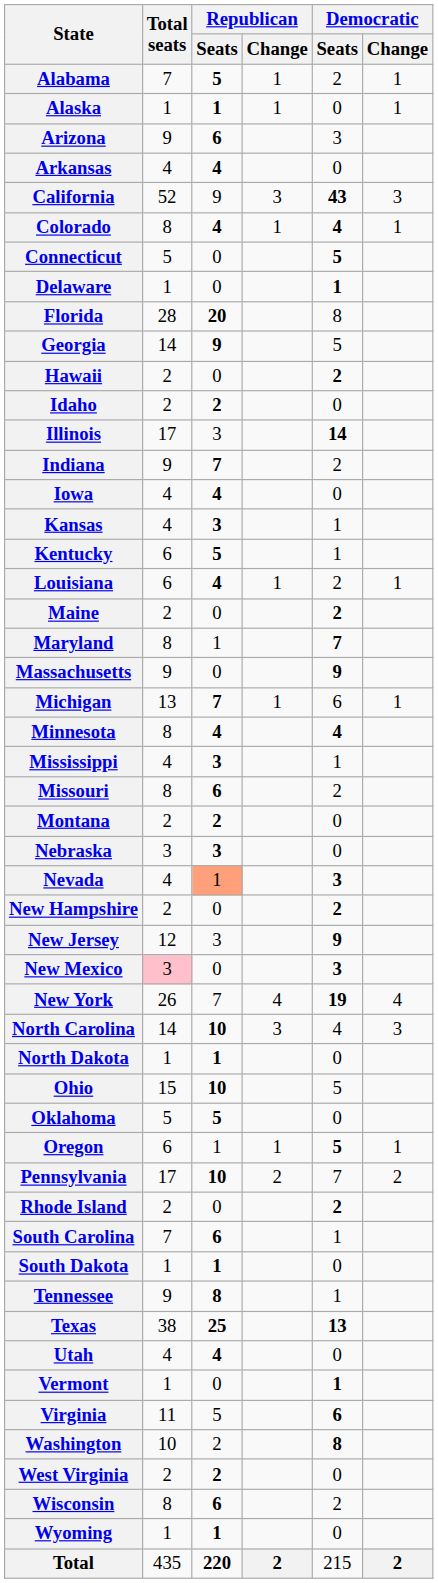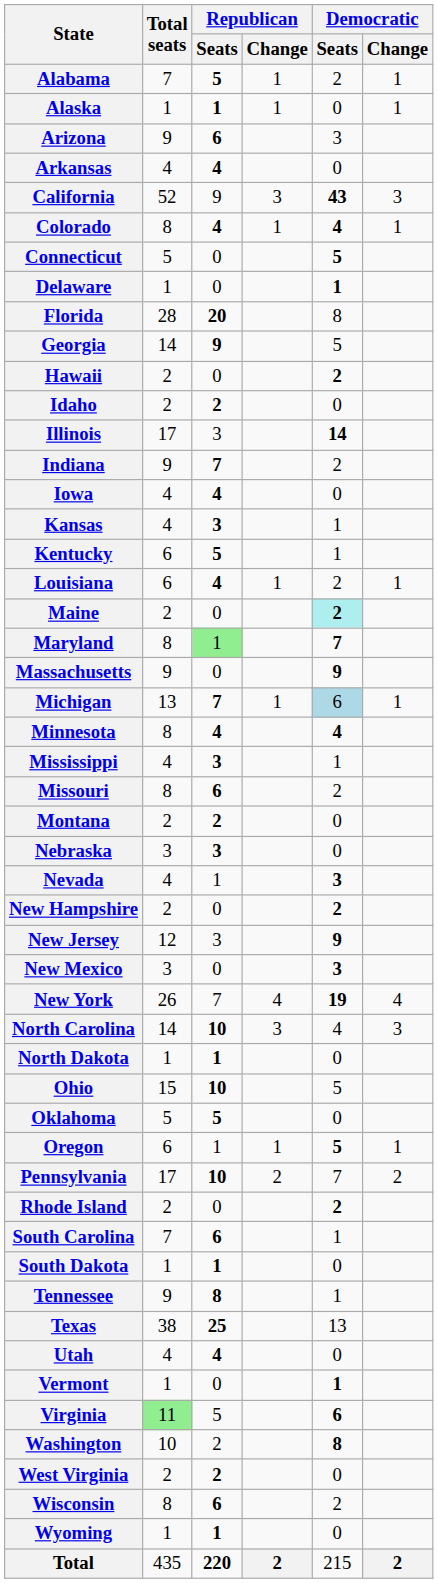(337, 613) no background -> (337, 613) paleturquoise background
(217, 642) no background -> (217, 642) lightgreen background
(337, 702) no background -> (337, 702) lightblue background
(217, 880) lightsalmon background -> (217, 880) no background
(167, 969) pink background -> (167, 969) no background
(337, 1325) bold -> (337, 1325) normal
(167, 1414) no background -> (167, 1414) lightgreen background
